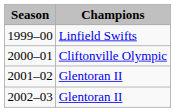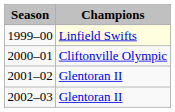(98, 35) no background -> (98, 35) lightyellow background
